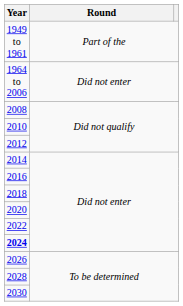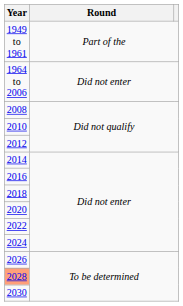(17, 243) bold -> (17, 243) normal
(17, 276) no background -> (17, 276) lightsalmon background
